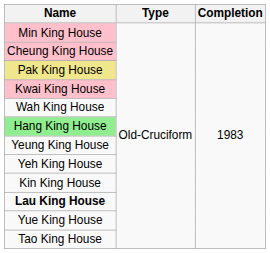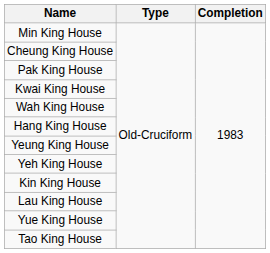(60, 32) pink background -> (60, 32) no background
(60, 51) pink background -> (60, 51) no background
(60, 70) khaki background -> (60, 70) no background
(60, 88) pink background -> (60, 88) no background
(60, 126) lightgreen background -> (60, 126) no background
(60, 201) bold -> (60, 201) normal
